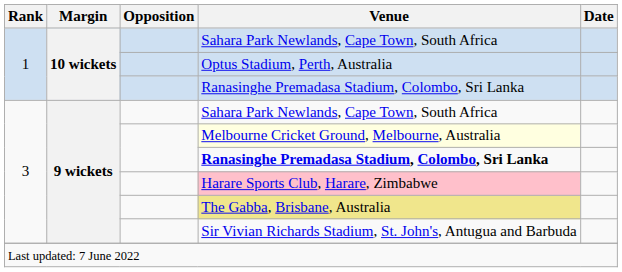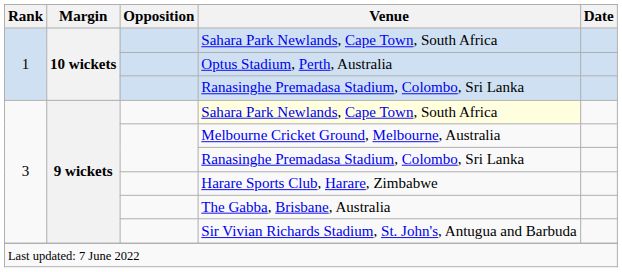(349, 111) no background -> (349, 111) lightyellow background
(351, 135) lightyellow background -> (351, 135) no background
(375, 159) bold -> (363, 159) normal
(320, 183) pink background -> (320, 183) no background
(296, 207) khaki background -> (296, 207) no background
